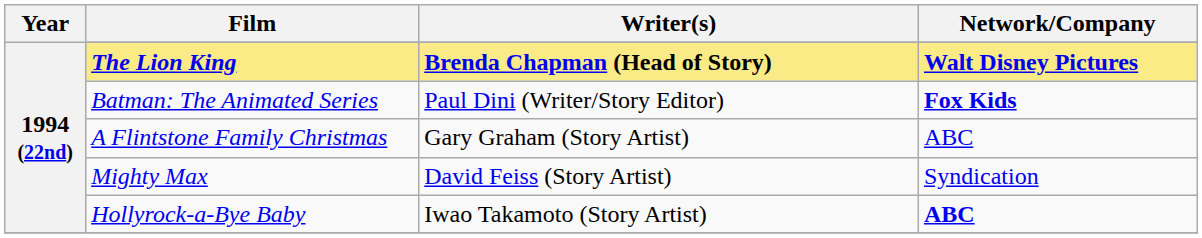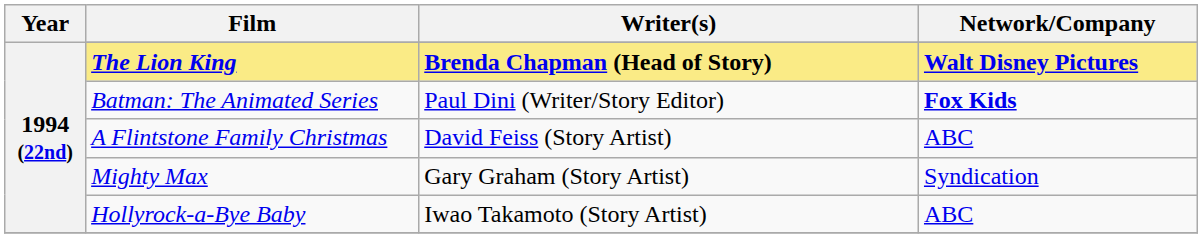(557, 137) Gary Graham (Story Artist) -> (548, 137) David Feiss (Story Artist)
(548, 175) David Feiss (Story Artist) -> (557, 175) Gary Graham (Story Artist)
(949, 213) bold -> (949, 213) normal
